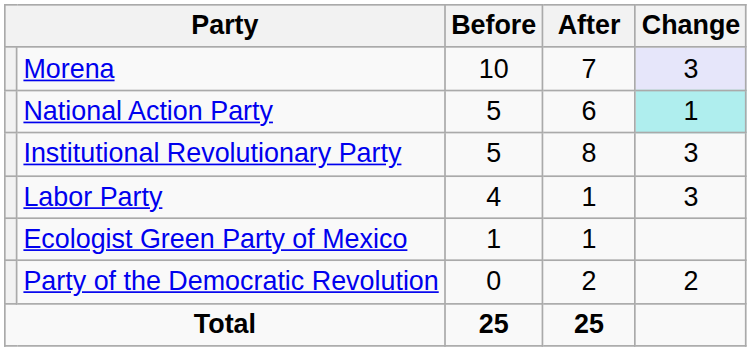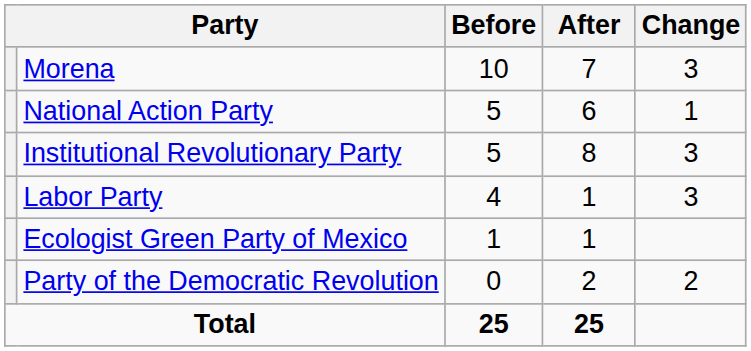(691, 68) lavender background -> (691, 68) no background
(691, 111) paleturquoise background -> (691, 111) no background
